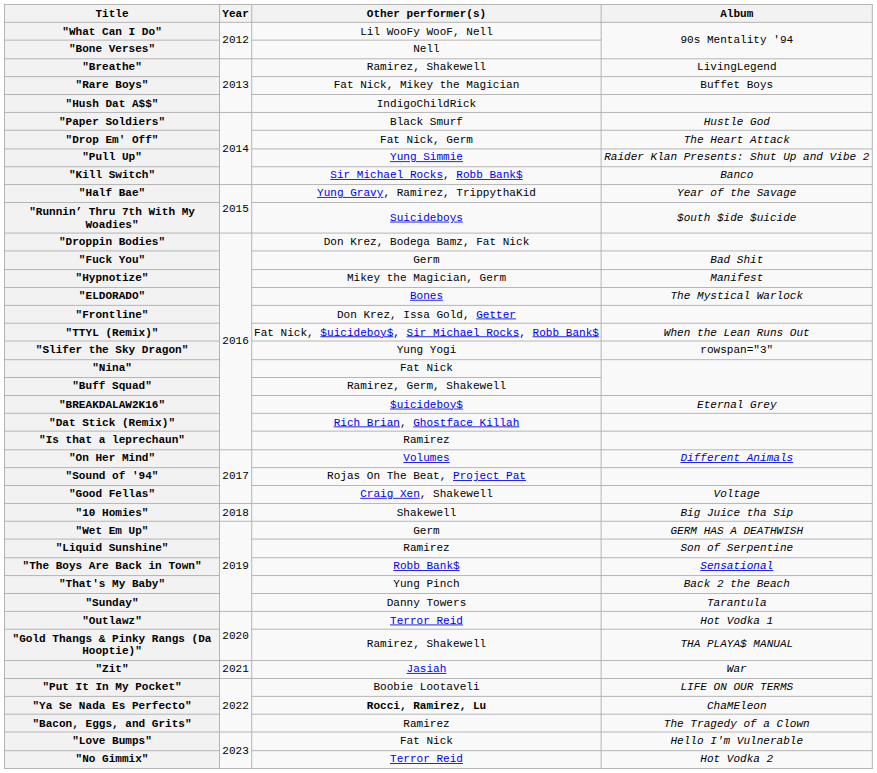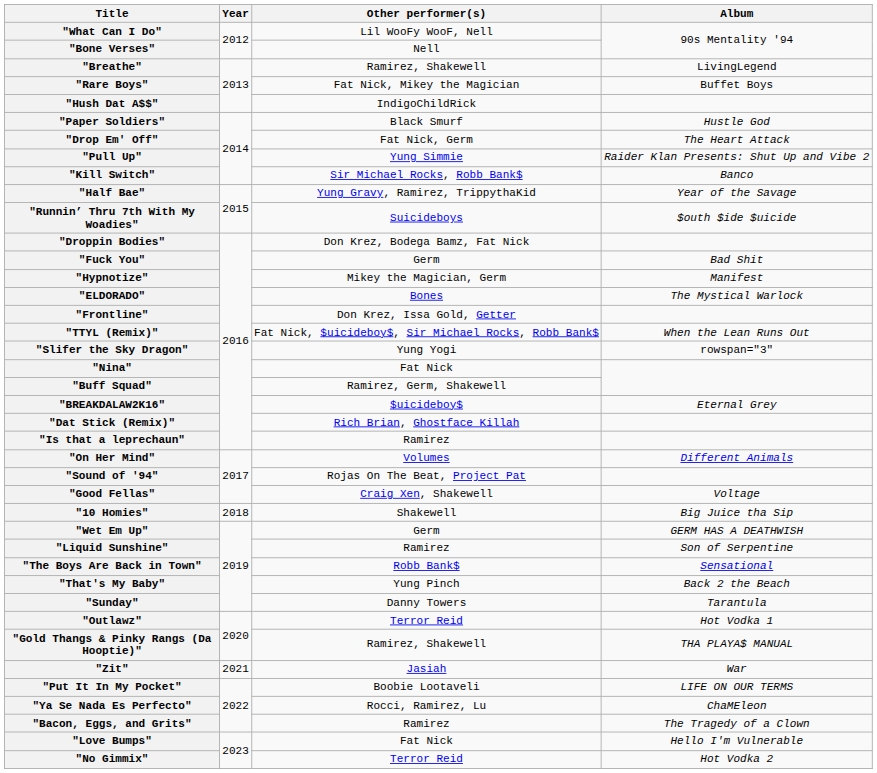(426, 705) bold -> (426, 705) normal
